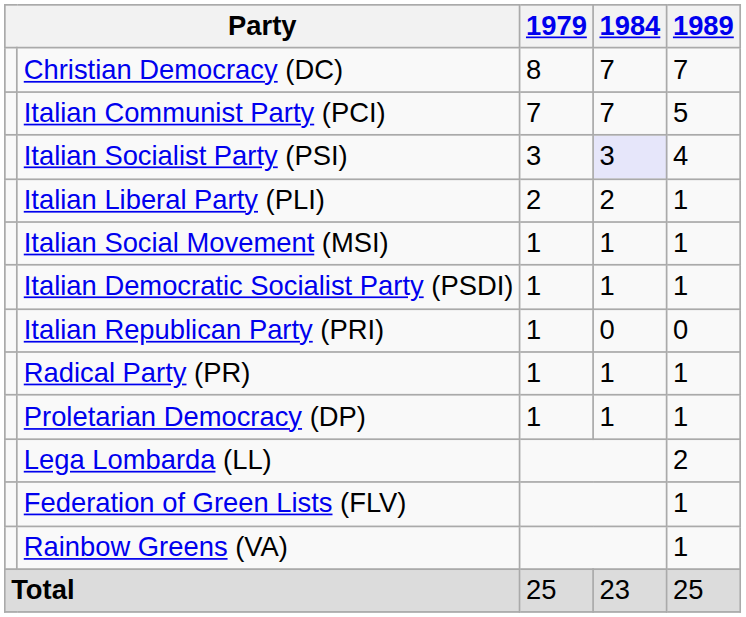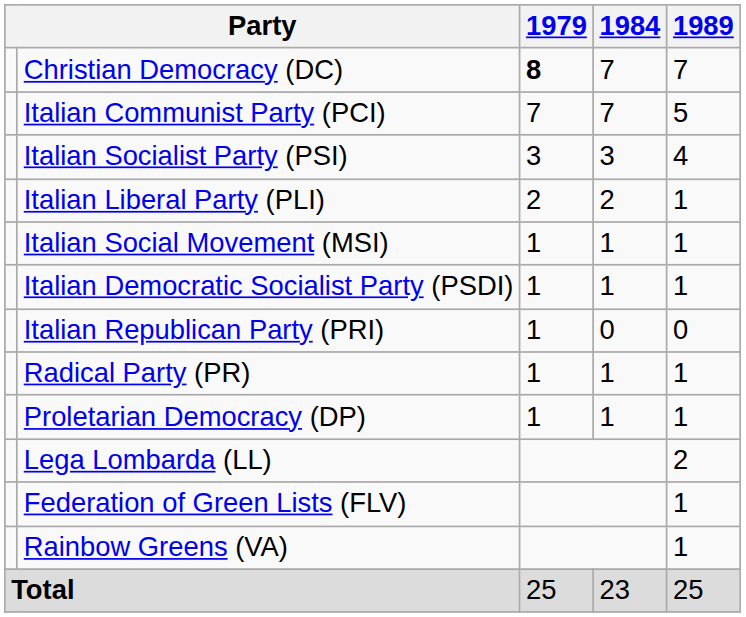(534, 69) normal -> (534, 69) bold
(607, 156) lavender background -> (607, 156) no background
